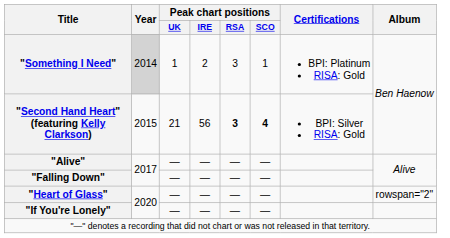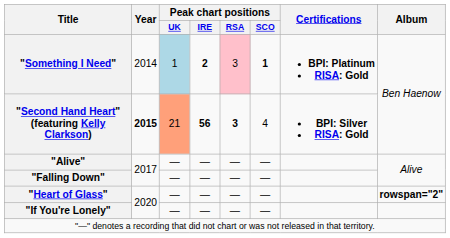(146, 64) lightgrey background -> (146, 64) no background
(175, 64) no background -> (175, 64) lightblue background
(205, 64) normal -> (205, 64) bold
(235, 64) no background -> (235, 64) pink background
(265, 64) normal -> (265, 64) bold
(327, 70) normal -> (329, 70) bold
(146, 124) normal -> (146, 124) bold
(175, 124) no background -> (175, 124) lightsalmon background
(205, 124) normal -> (205, 124) bold
(265, 124) bold -> (265, 124) normal
(327, 130) normal -> (329, 130) bold
(404, 194) normal -> (411, 194) bold
